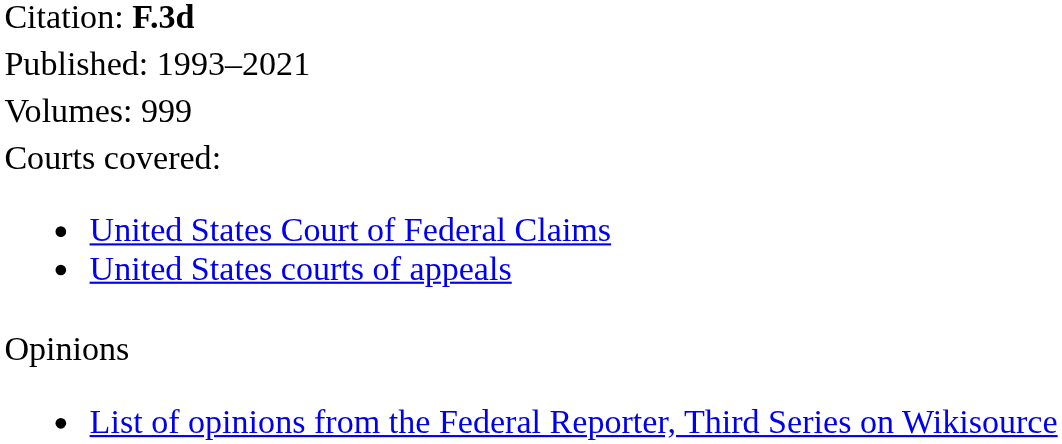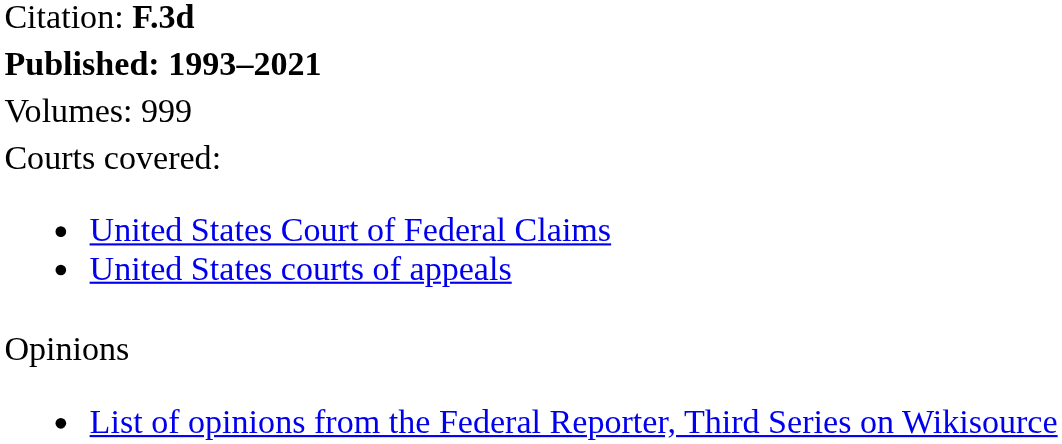(157, 63) normal -> (163, 63) bold
